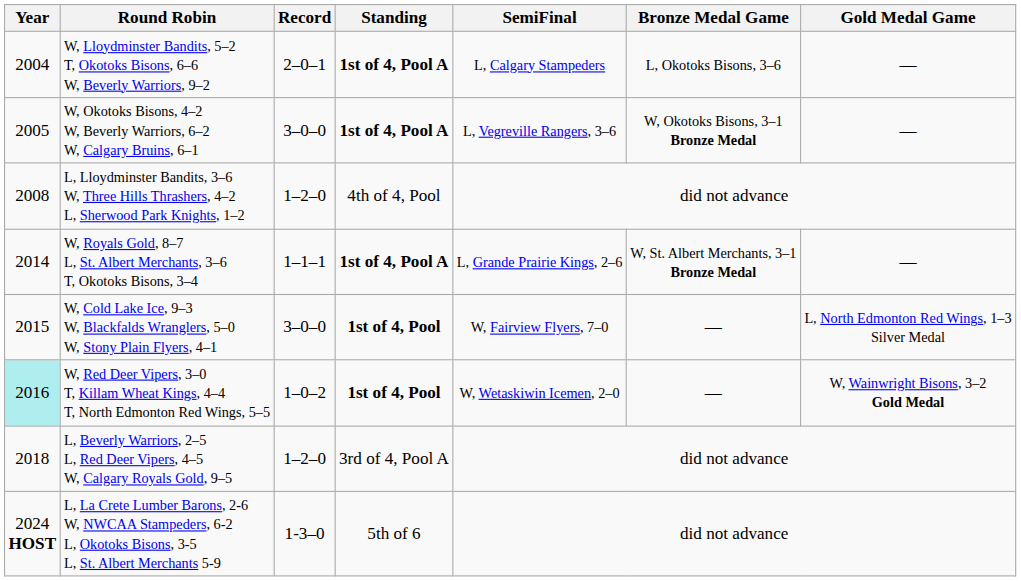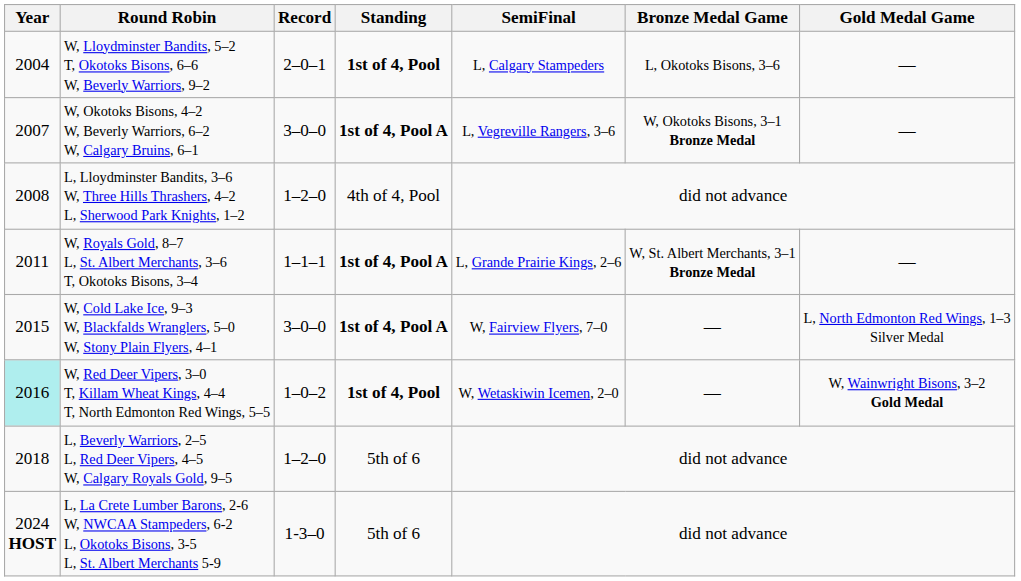(394, 64) 1st of 4, Pool A -> (394, 64) 1st of 4, Pool
(32, 130) 2005 -> (32, 130) 2007
(32, 261) 2014 -> (32, 261) 2011
(394, 327) 1st of 4, Pool -> (394, 327) 1st of 4, Pool A
(394, 458) 3rd of 4, Pool A -> (394, 458) 5th of 6
